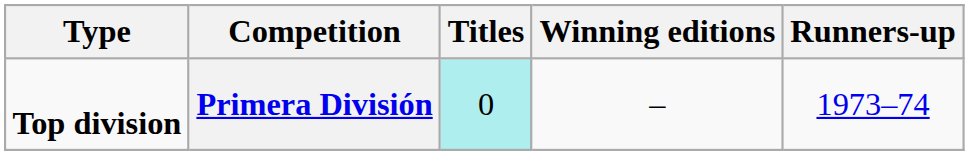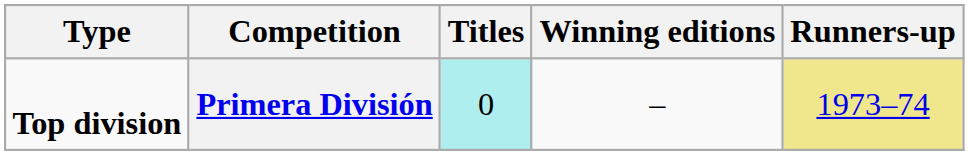(873, 103) no background -> (873, 103) khaki background
